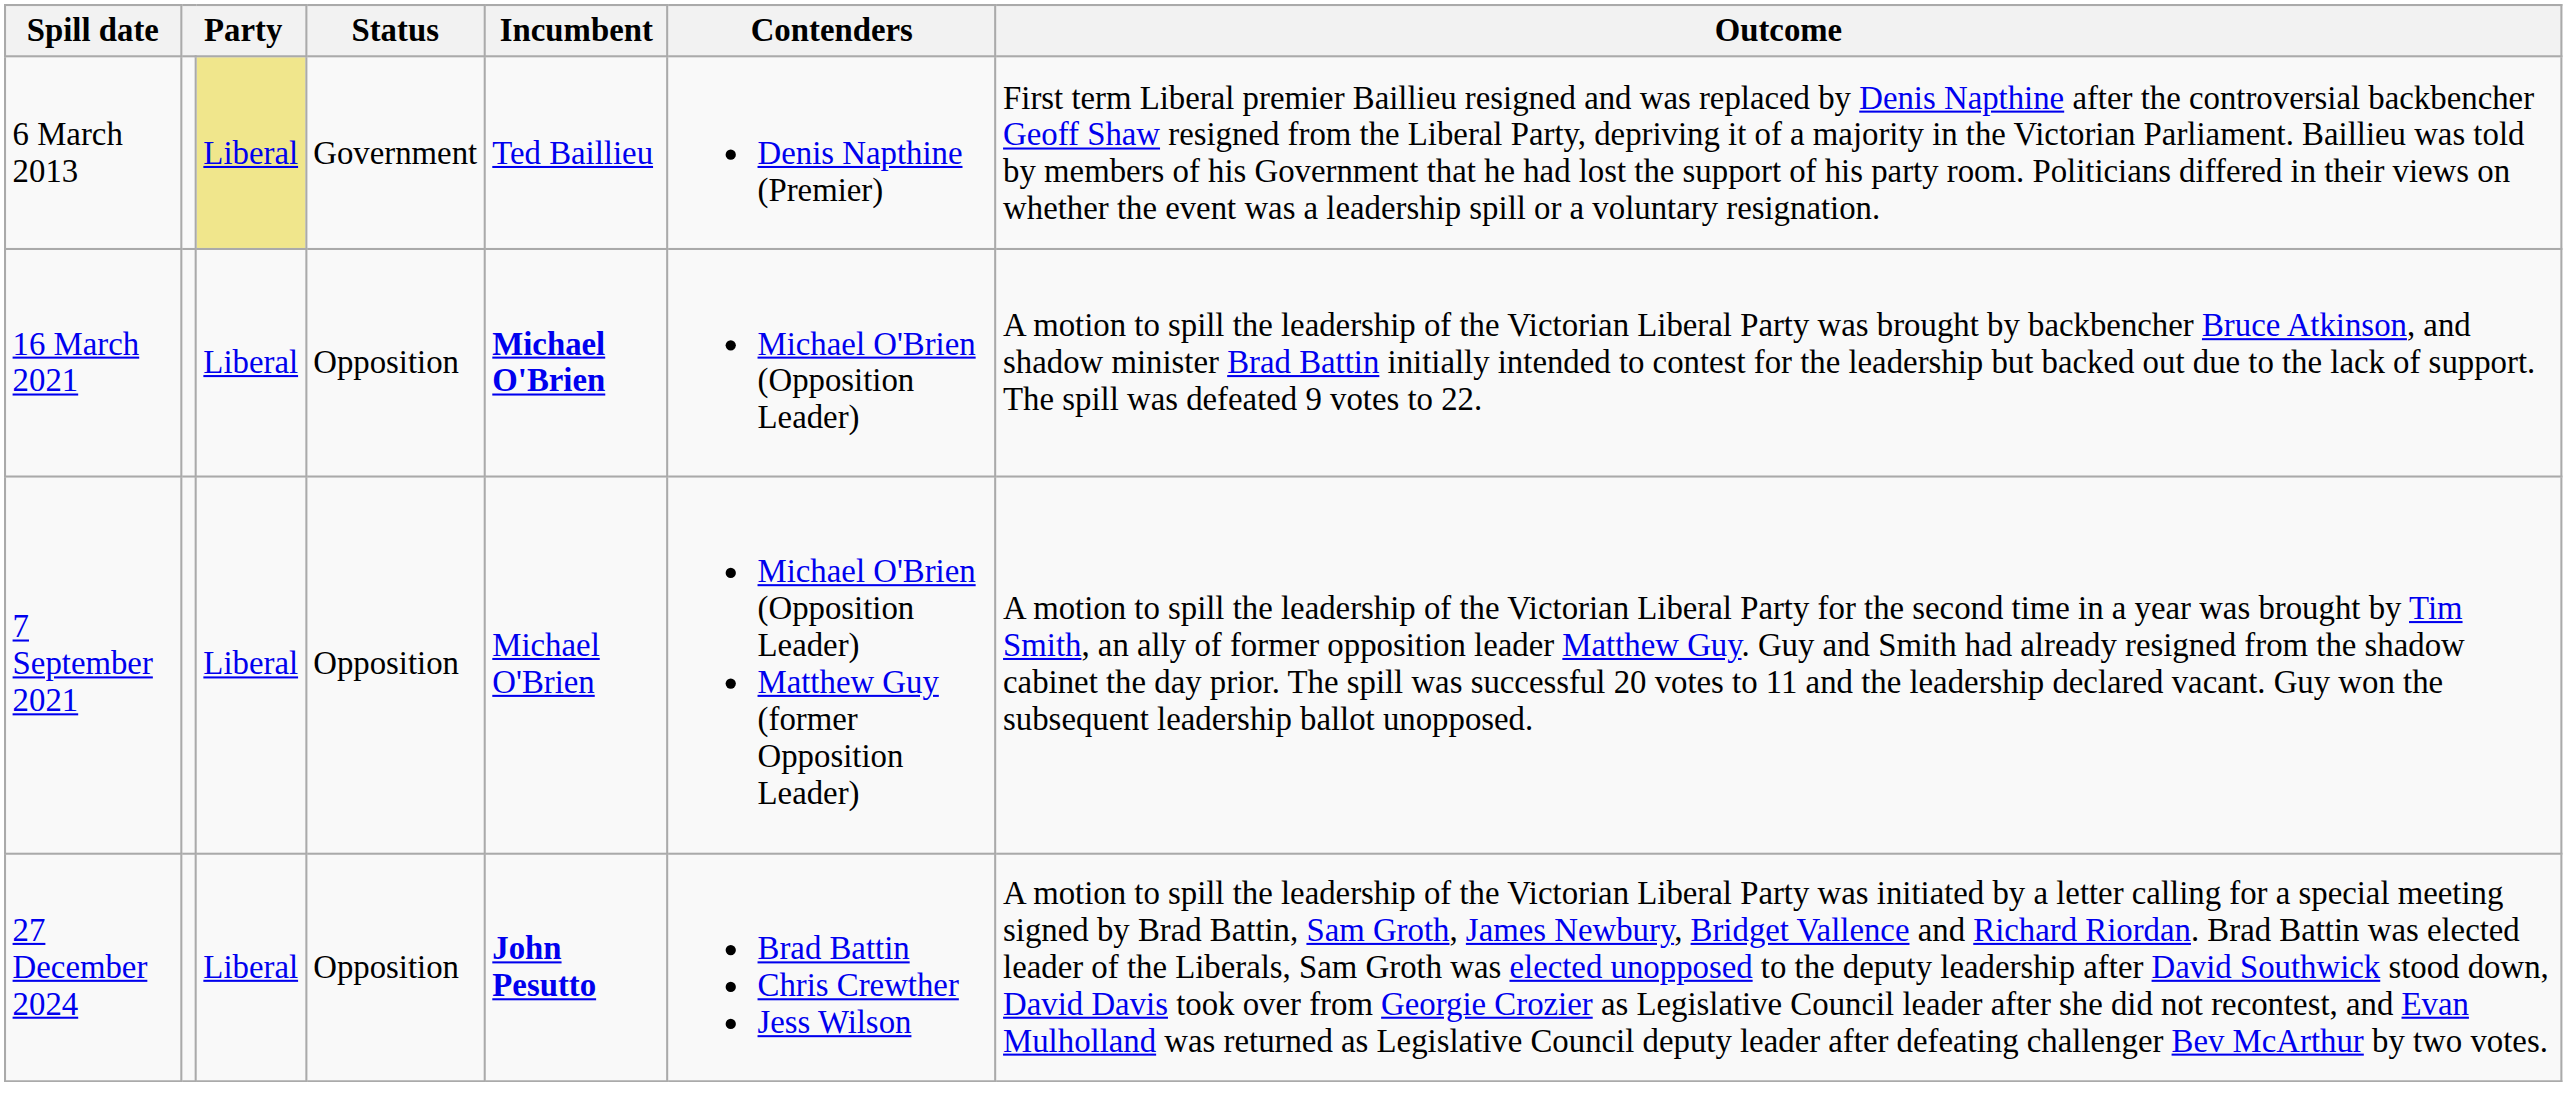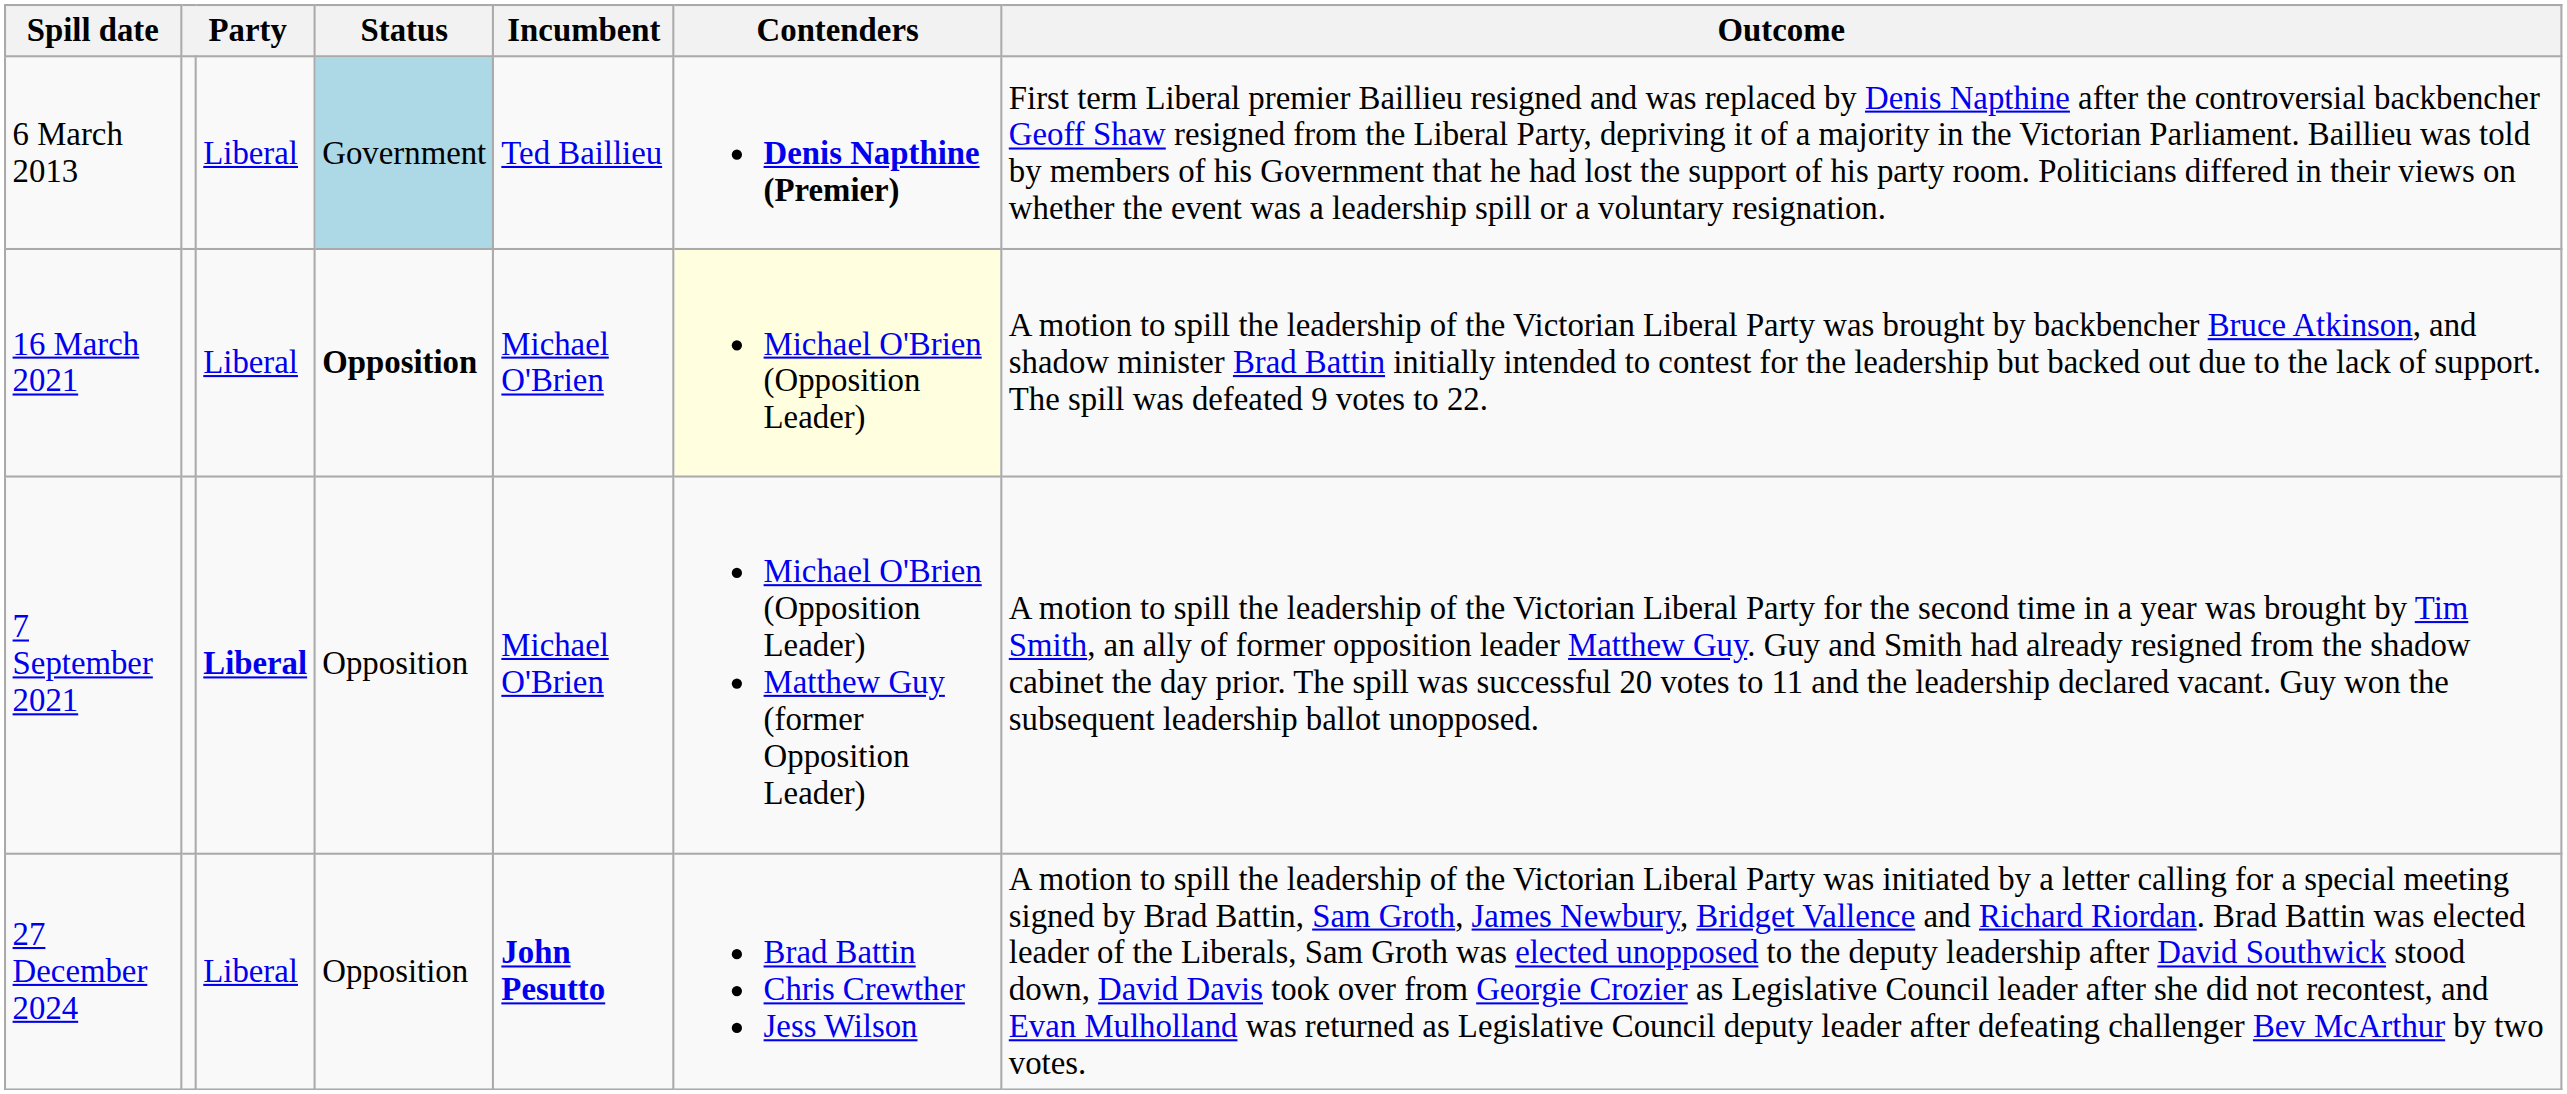(251, 152) khaki background -> (251, 152) no background
(395, 152) no background -> (404, 152) lightblue background
(832, 171) normal -> (838, 171) bold
(386, 362) normal -> (400, 362) bold
(549, 362) bold -> (555, 362) normal
(832, 381) no background -> (838, 381) lightyellow background
(251, 664) normal -> (255, 664) bold
